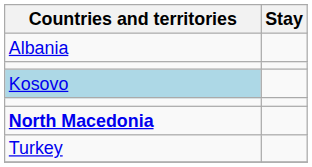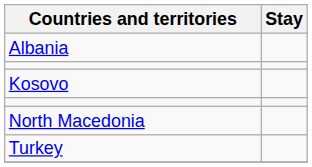(39, 84) lightblue background -> (39, 84) no background
(81, 120) bold -> (77, 120) normal
